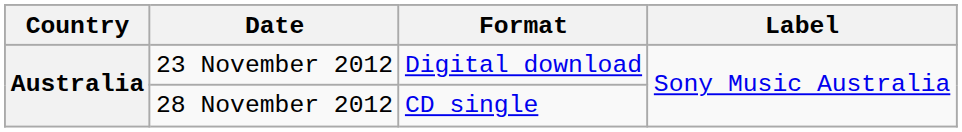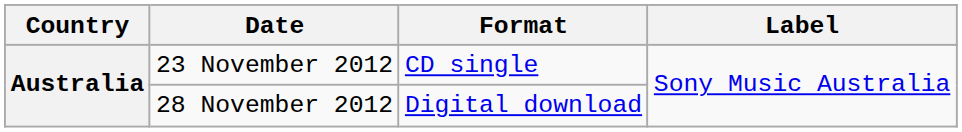(524, 65) Digital download -> (472, 65) CD single
(472, 106) CD single -> (524, 106) Digital download
